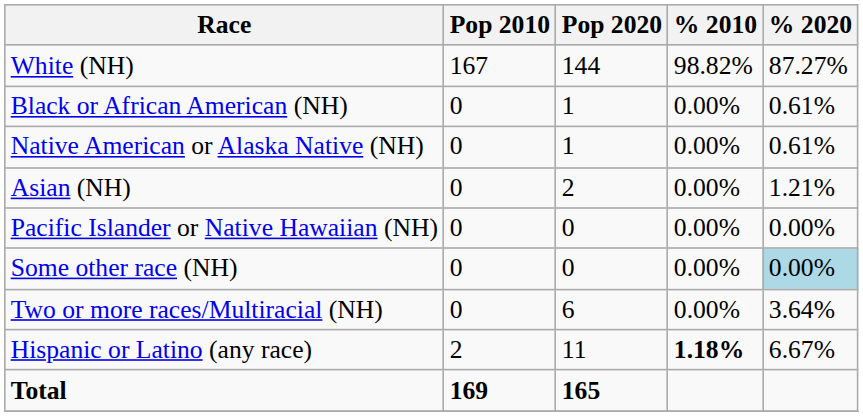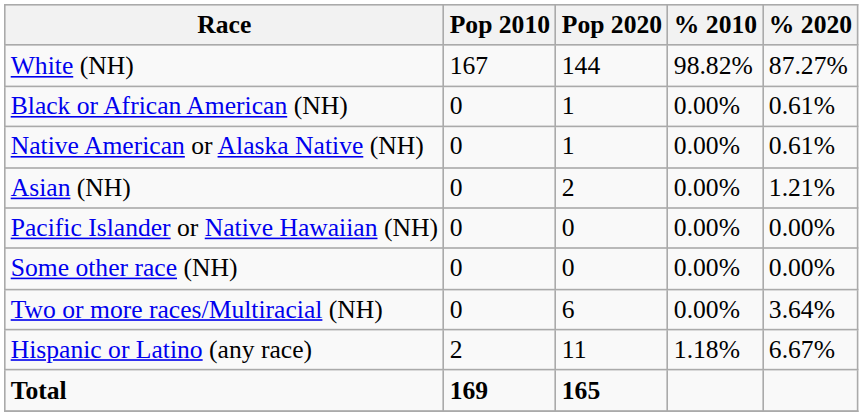(802, 268) lightblue background -> (802, 268) no background
(709, 349) bold -> (707, 349) normal
